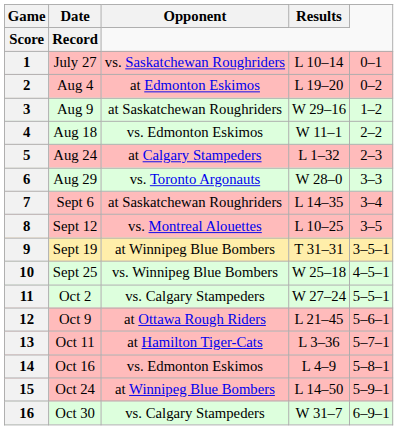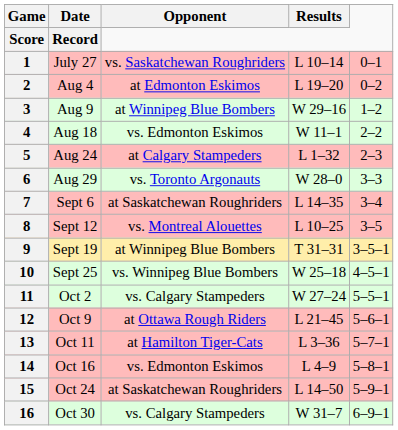(195, 109) at Saskatchewan Roughriders -> (195, 109) at Winnipeg Blue Bombers
(195, 389) at Winnipeg Blue Bombers -> (195, 389) at Saskatchewan Roughriders
